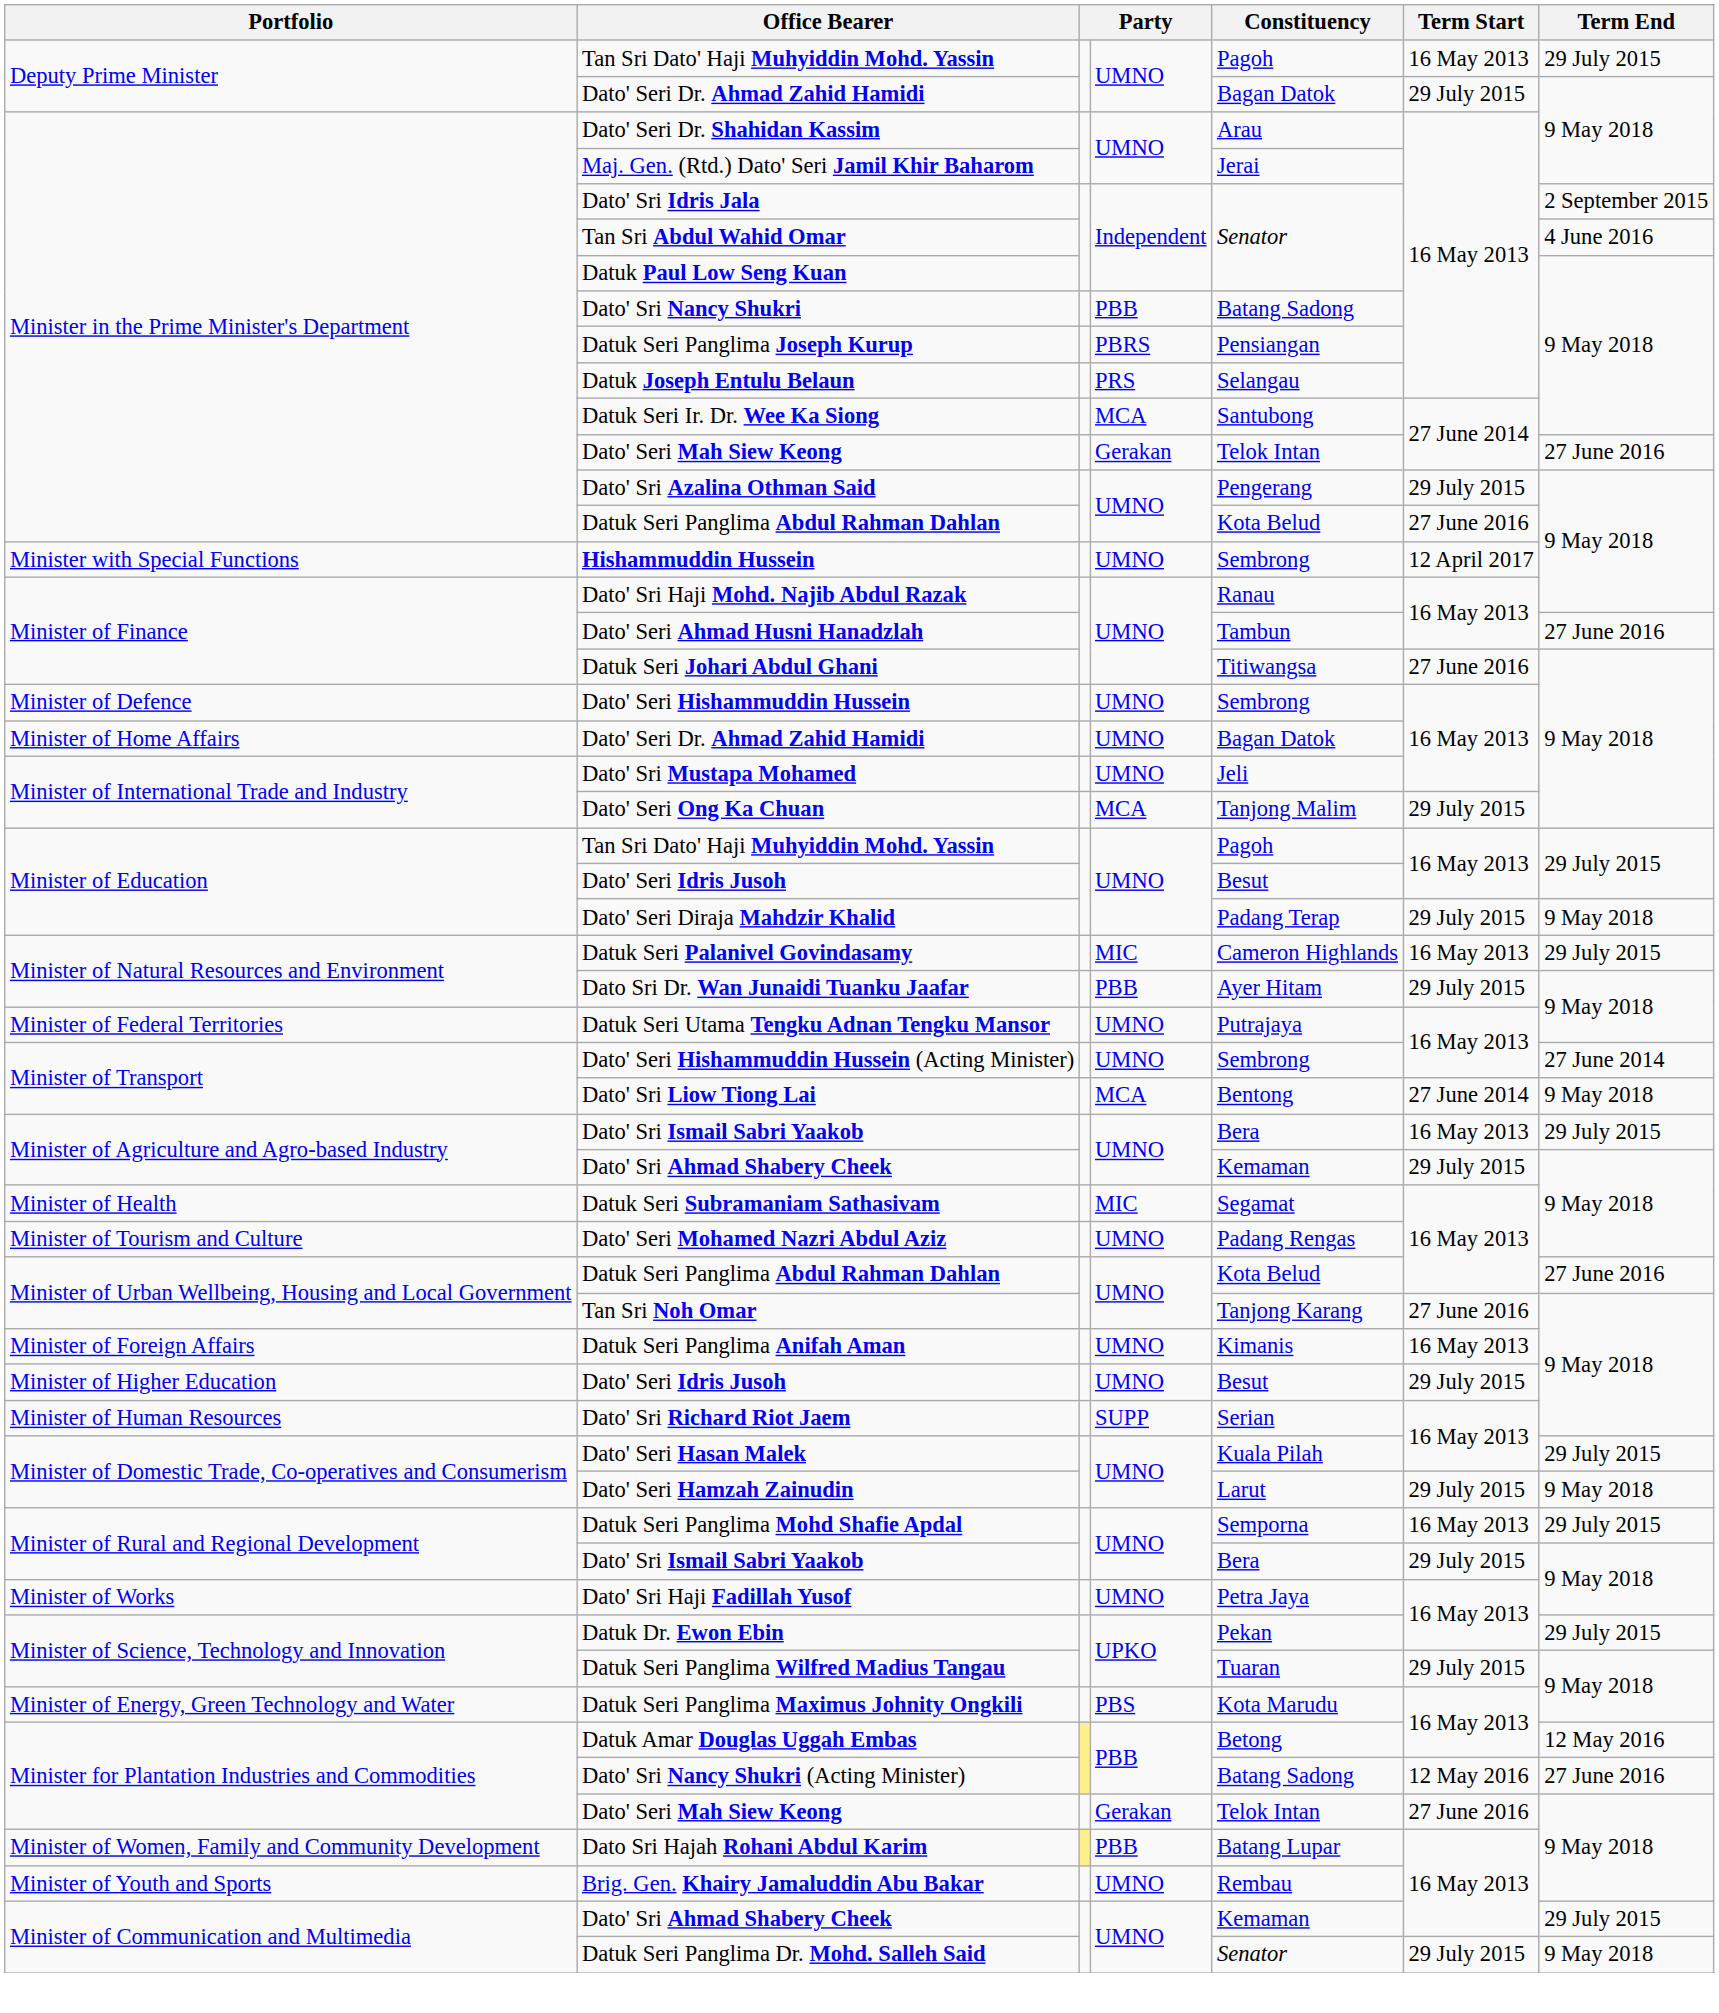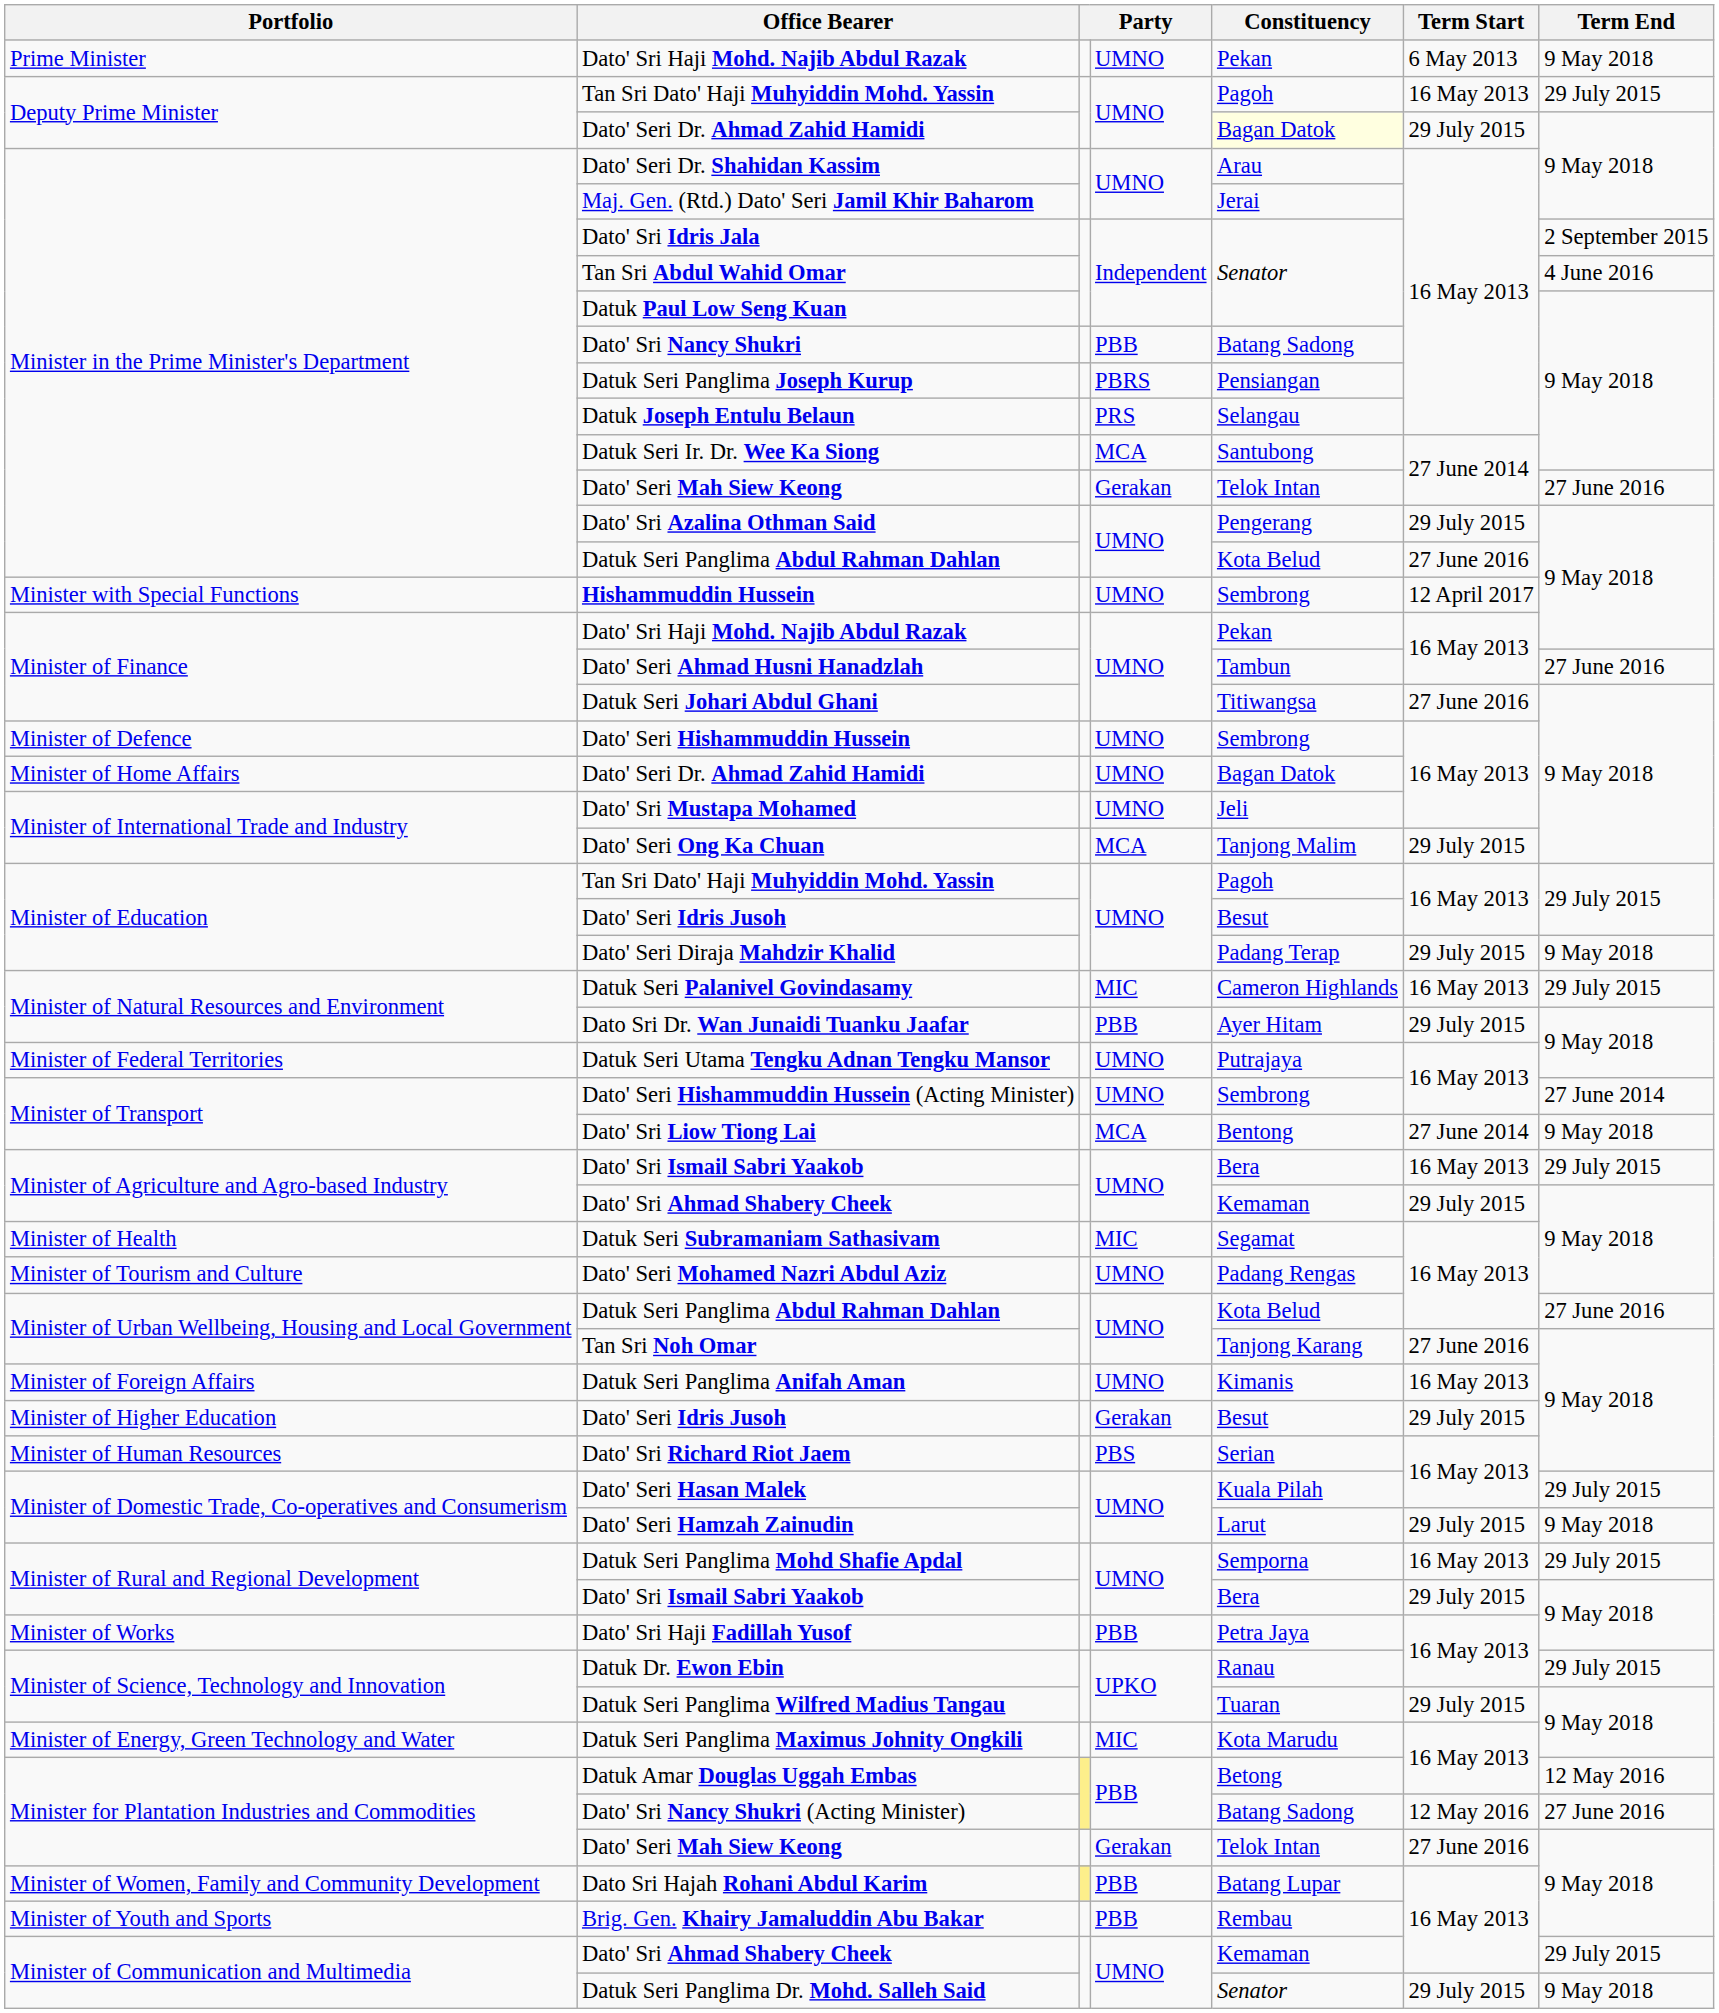+ row: (78, 58)
(1276, 93) no background -> (1276, 129) lightyellow background
(1246, 594) Ranau -> (1245, 630) Pekan
(1129, 1381) UMNO -> (1133, 1417) Gerakan
(1122, 1417) SUPP -> (1115, 1453) PBS
(1129, 1596) UMNO -> (1116, 1632) PBB
(1245, 1632) Pekan -> (1246, 1668) Ranau
(1115, 1703) PBS -> (1116, 1739) MIC
(1129, 1882) UMNO -> (1116, 1918) PBB
